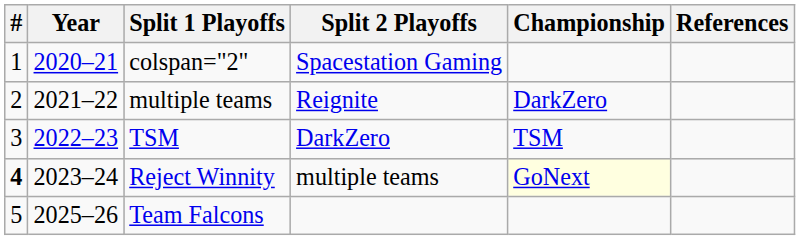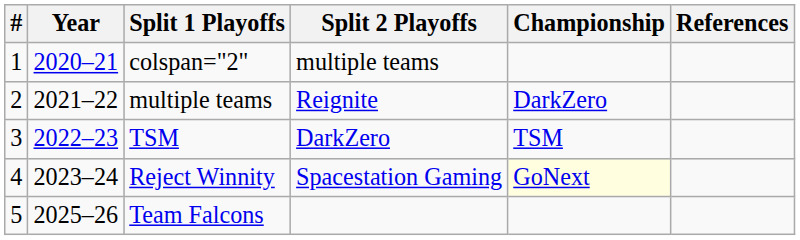(399, 61) Spacestation Gaming -> (368, 61) multiple teams
(16, 176) bold -> (16, 176) normal
(368, 176) multiple teams -> (399, 176) Spacestation Gaming
